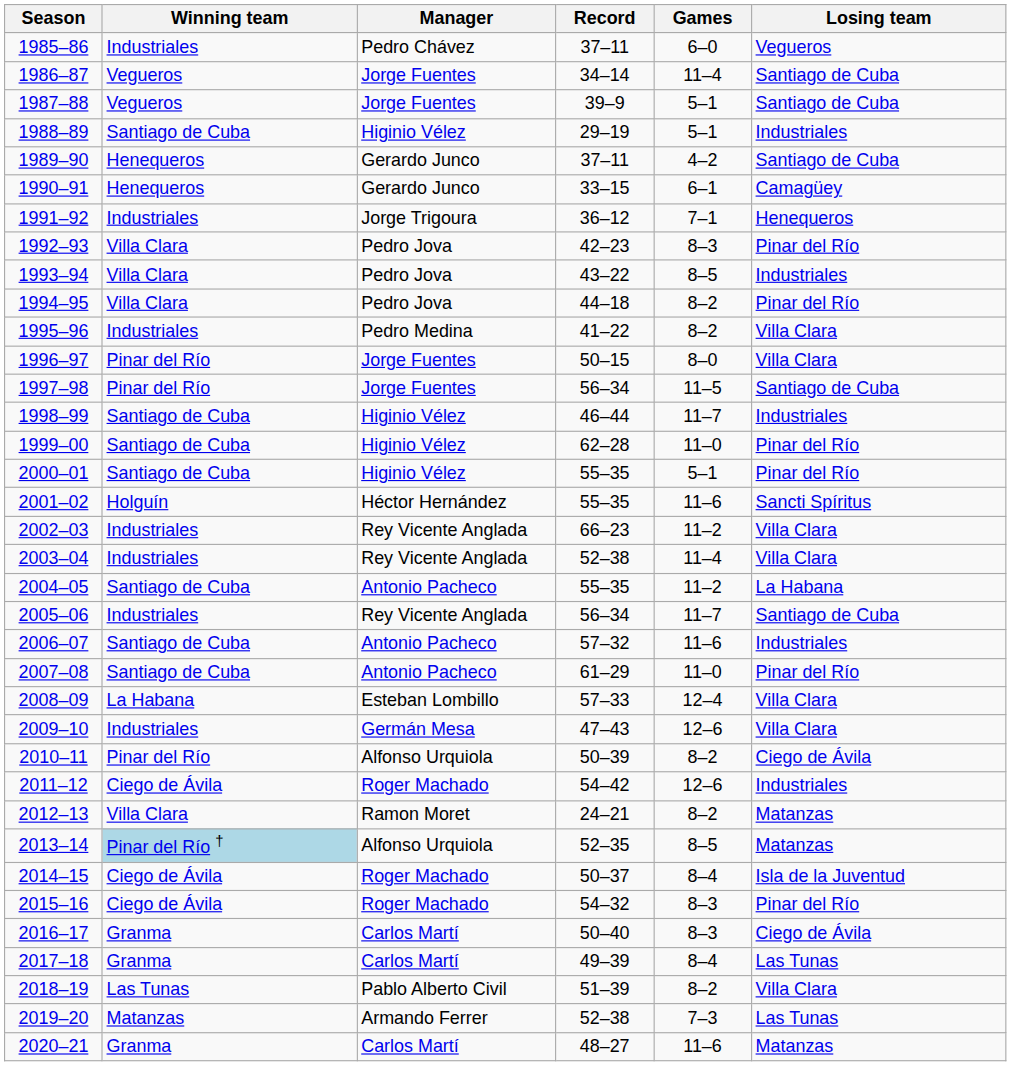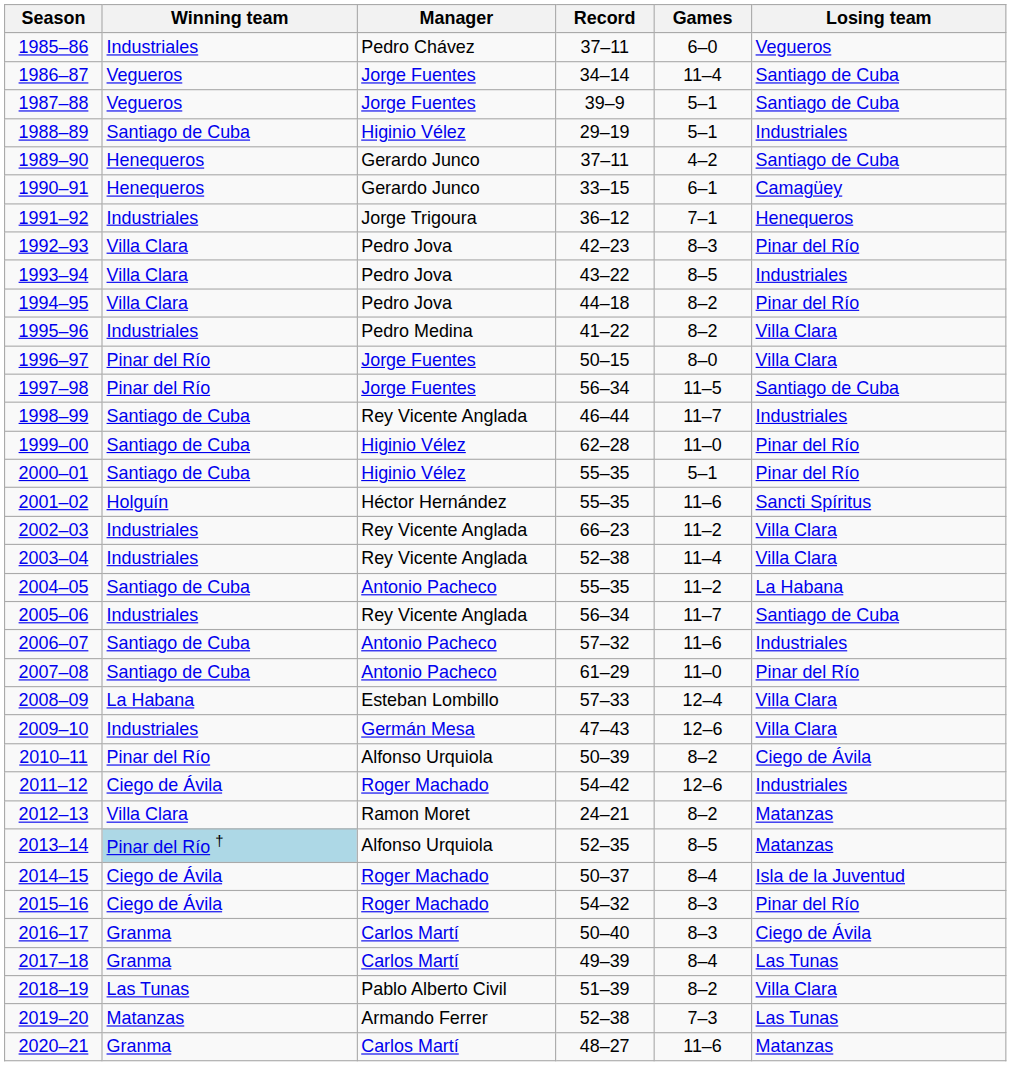(414, 416) Higinio Vélez -> (444, 416) Rey Vicente Anglada
